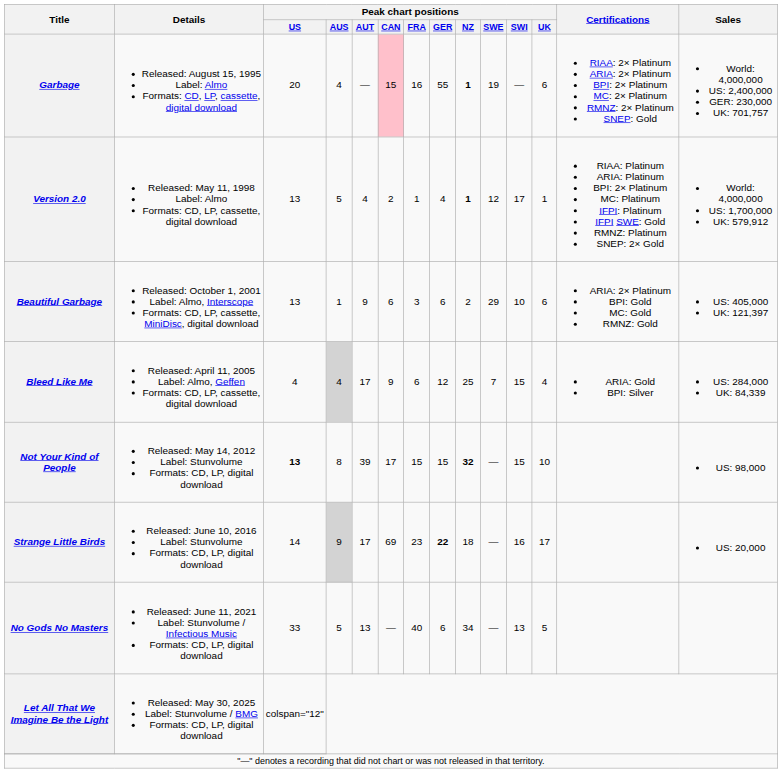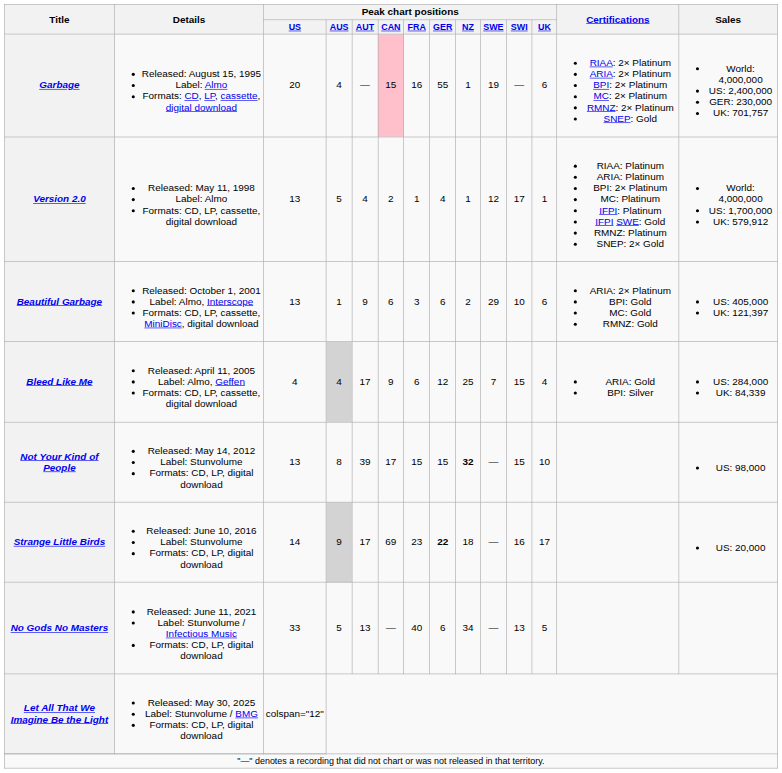(468, 85) bold -> (468, 85) normal
(468, 199) bold -> (468, 199) normal
(295, 462) bold -> (295, 462) normal
